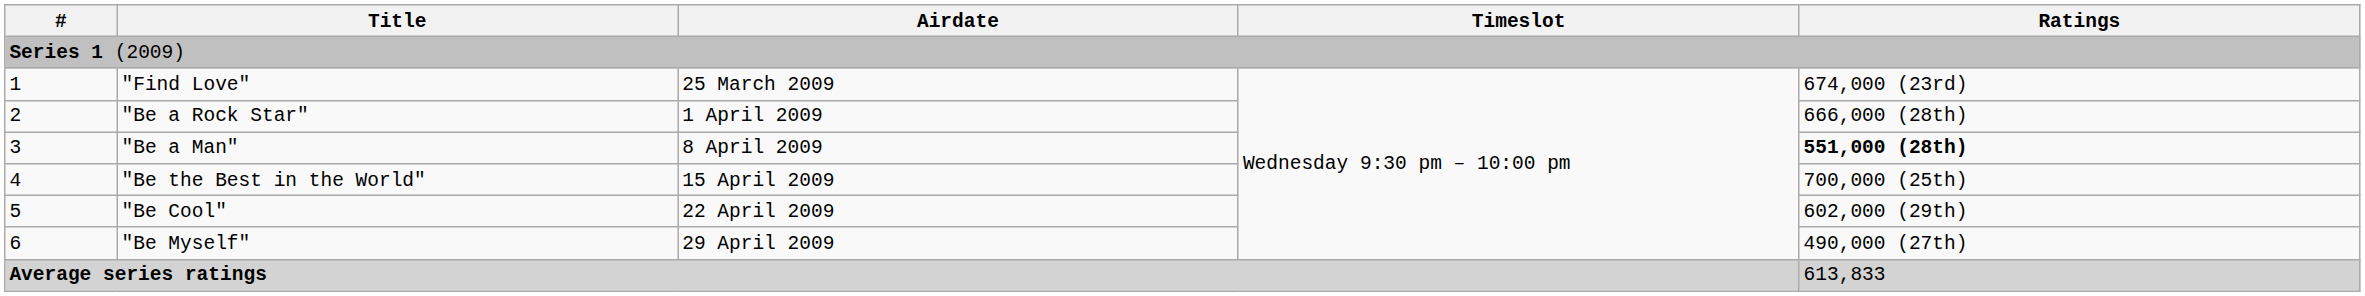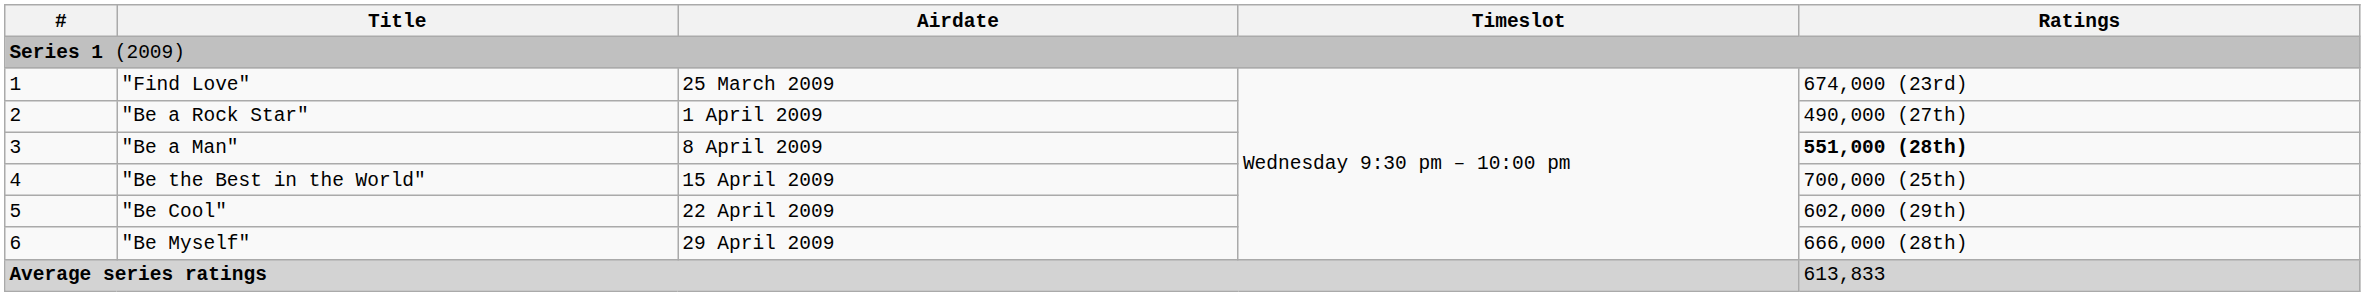(1886, 116) 666,000 (28th) -> (1886, 116) 490,000 (27th)
(1886, 243) 490,000 (27th) -> (1886, 243) 666,000 (28th)
